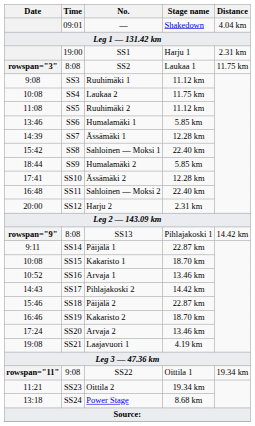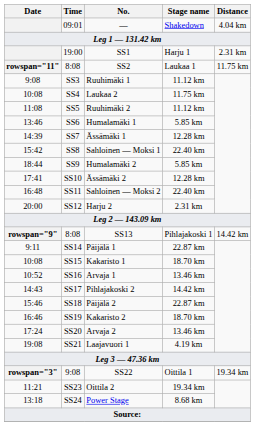(33, 66) rowspan="3" -> (33, 66) rowspan="11"
(33, 372) rowspan="11" -> (33, 372) rowspan="3"
